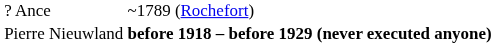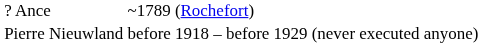(310, 34) bold -> (303, 34) normal
